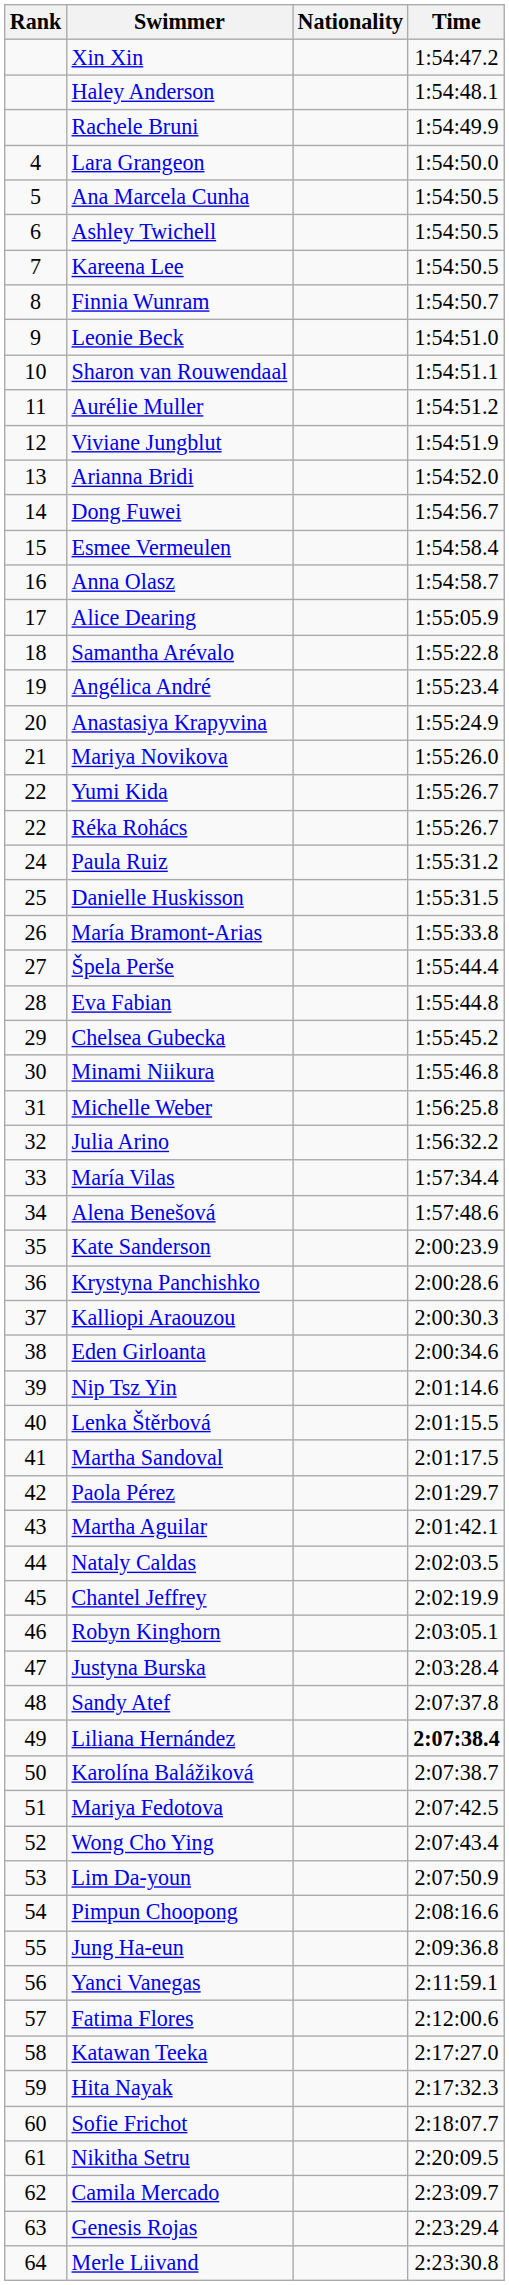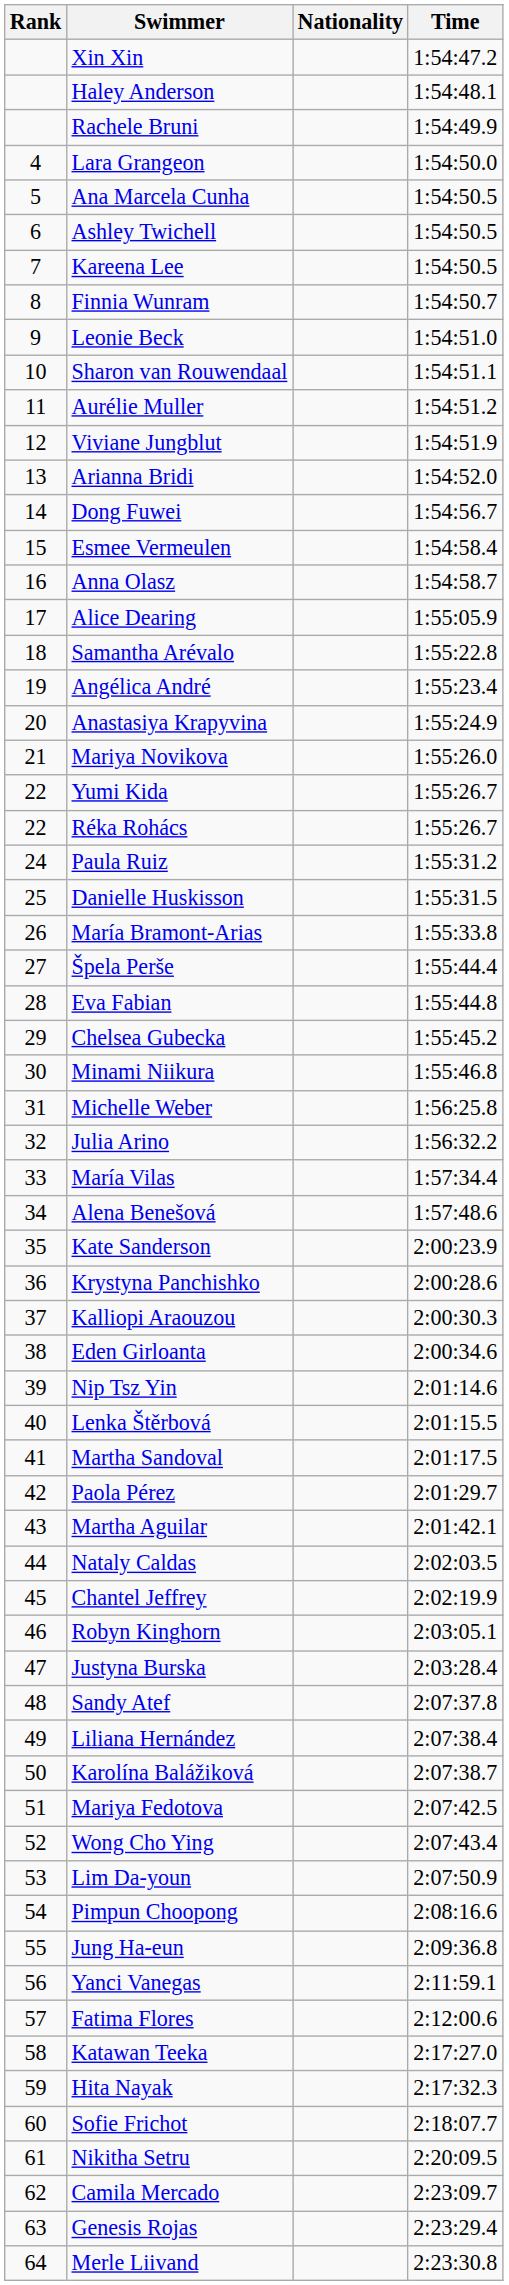(456, 1737) bold -> (455, 1737) normal
